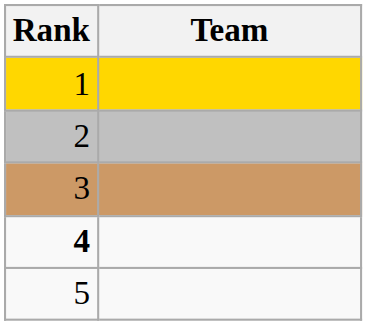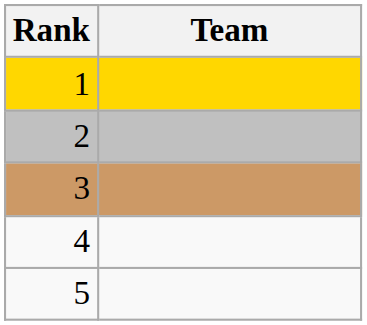(82, 240) bold -> (82, 240) normal
